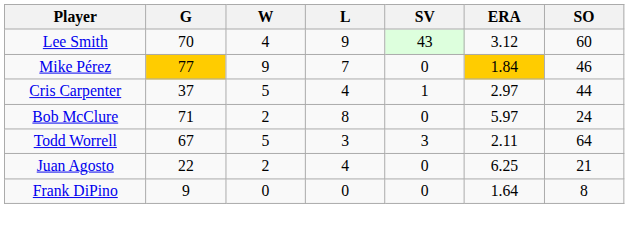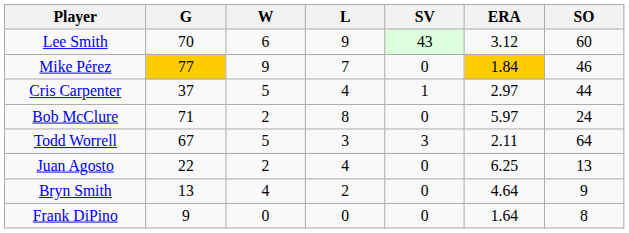(266, 41) 4 -> (266, 41) 6
(584, 166) 21 -> (584, 166) 13
+ row: (75, 191)
